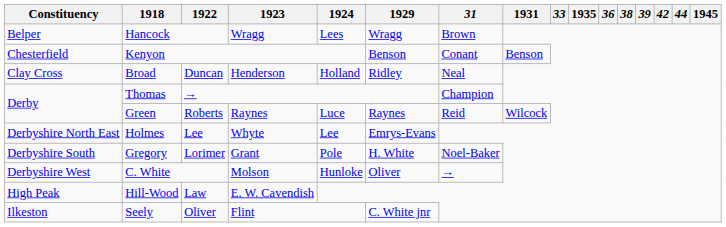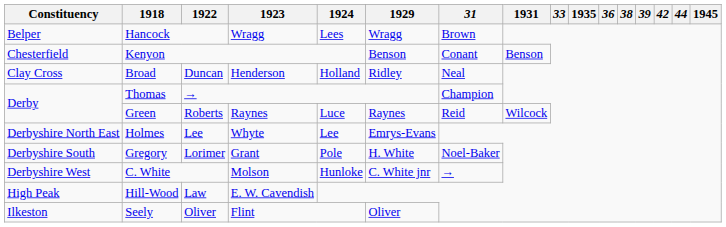(384, 172) Oliver -> (399, 172) C. White jnr
(399, 212) C. White jnr -> (384, 212) Oliver
